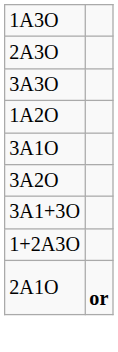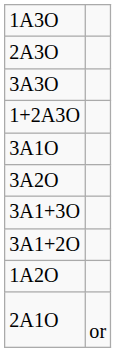rows swapped: (45, 244) <-> (34, 116)
+ row: (45, 244)
(99, 298) bold -> (98, 330) normal
